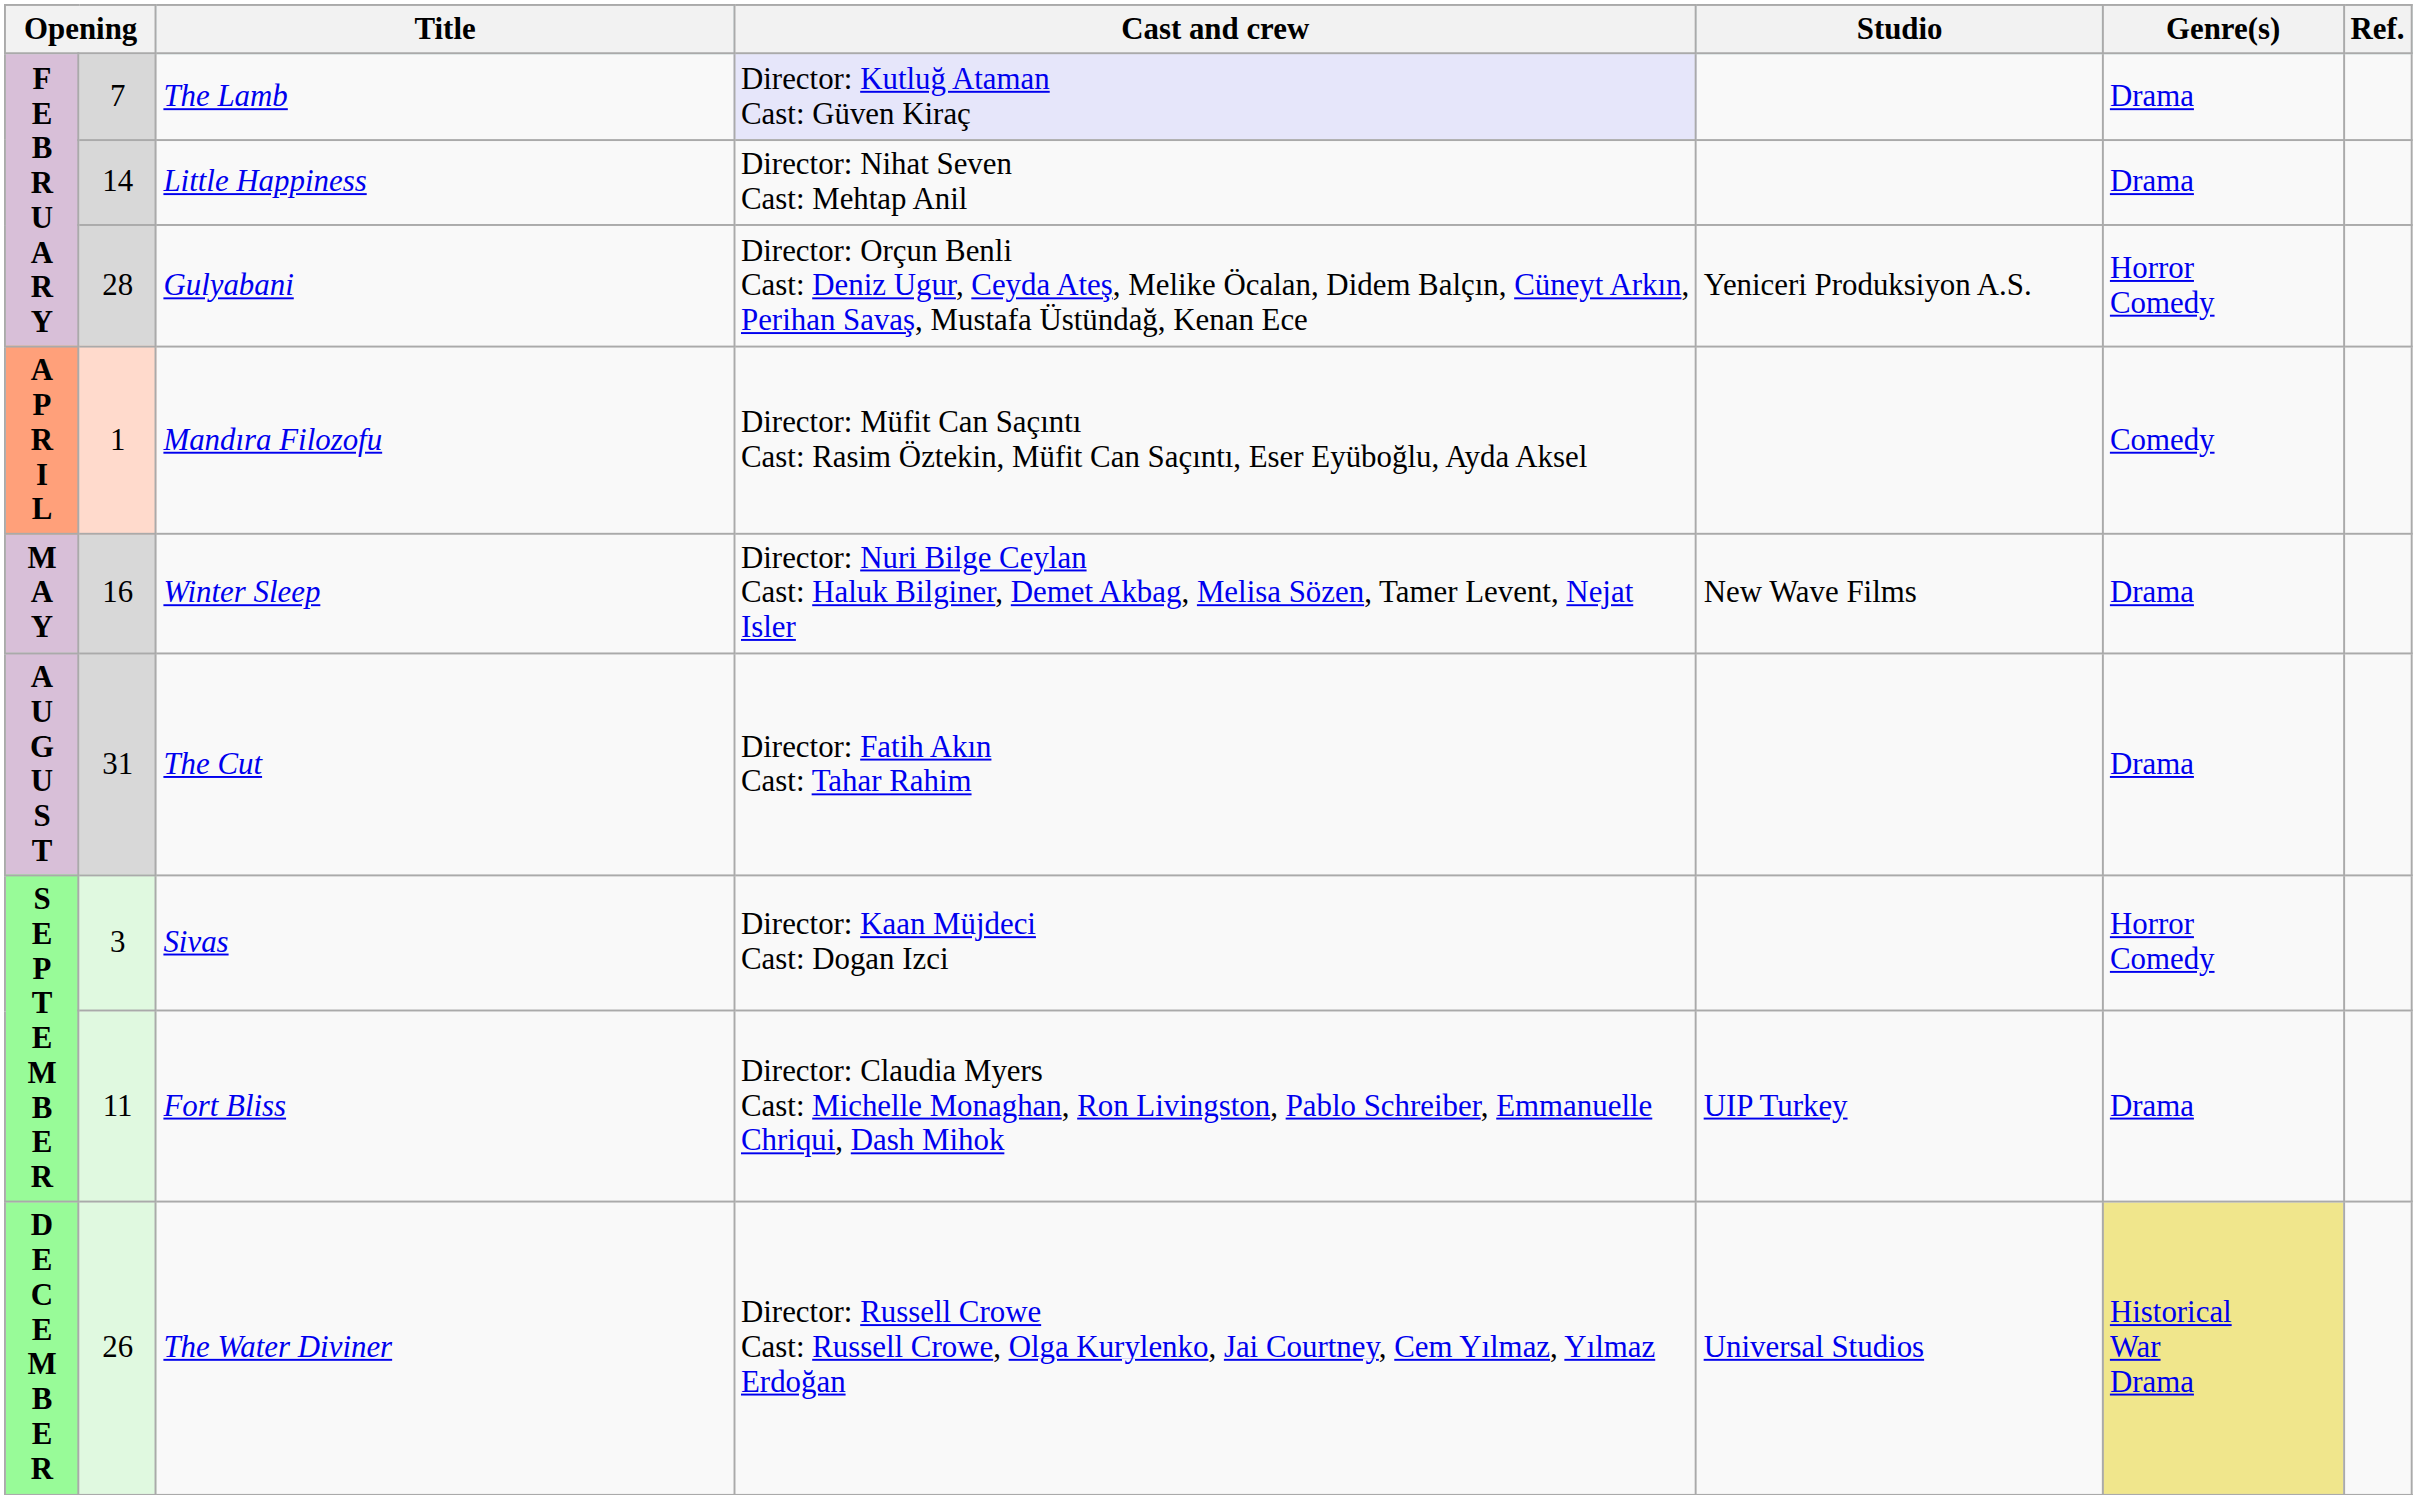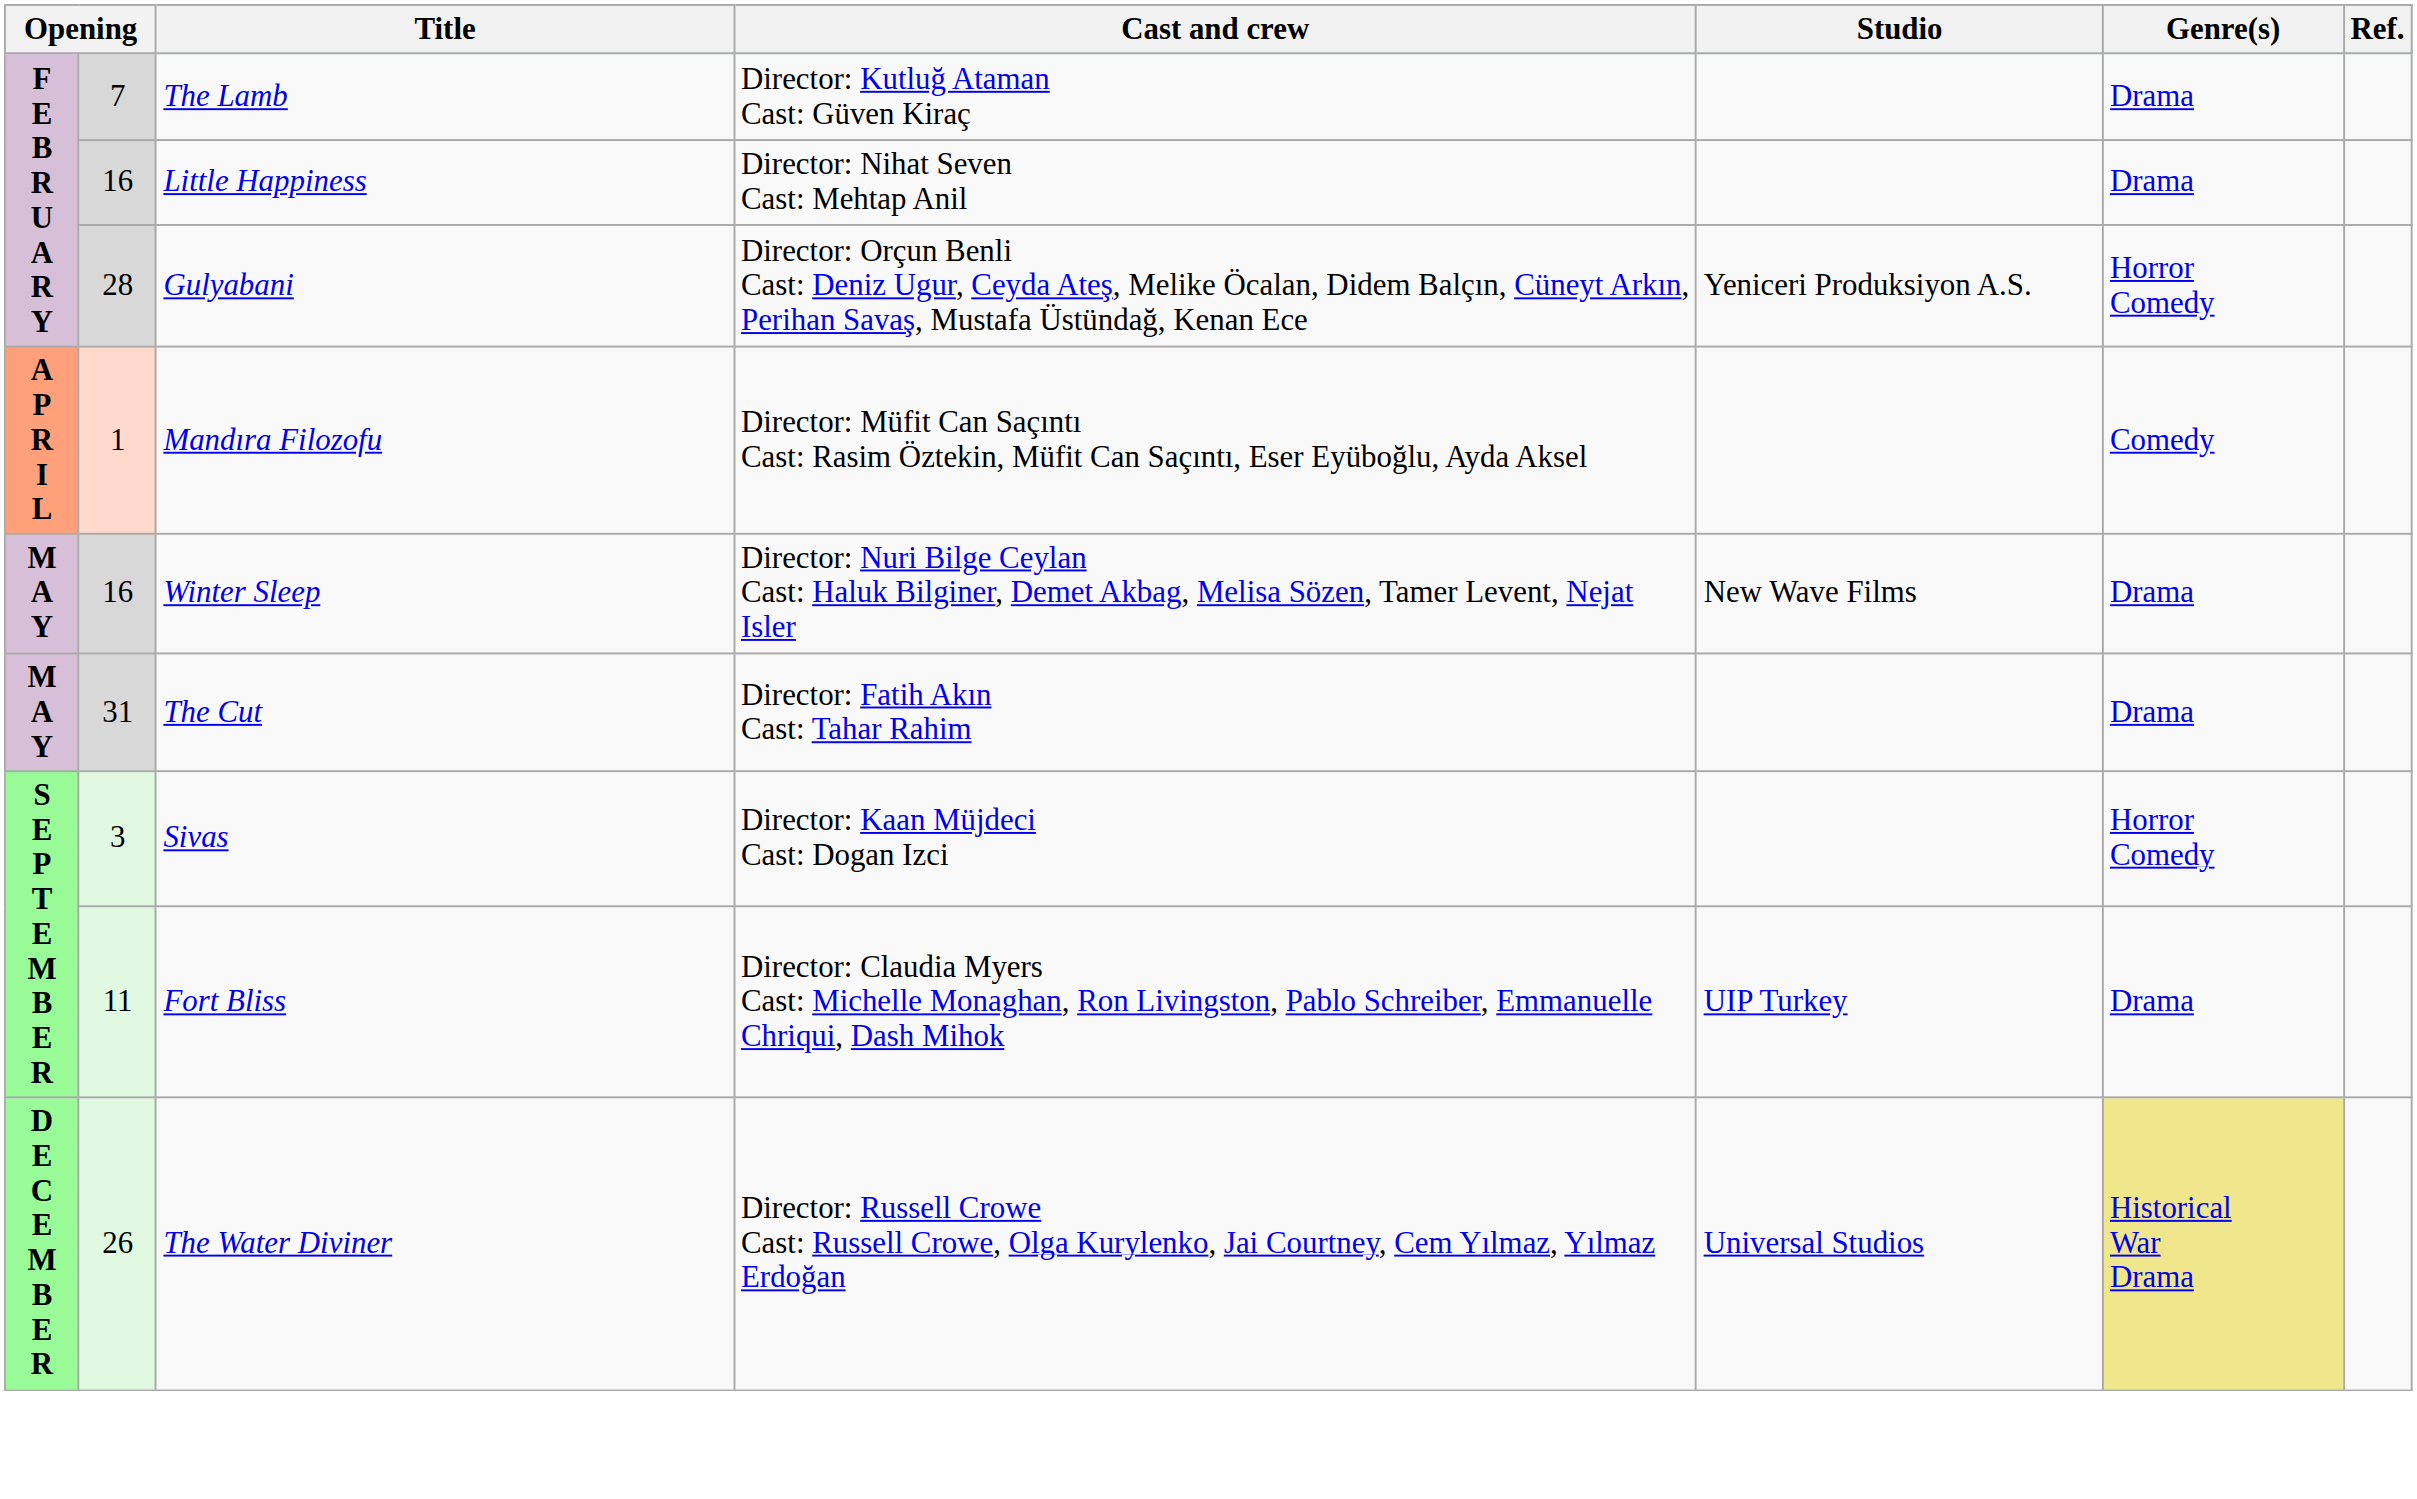(895, 96) lavender background -> (895, 96) no background
(118, 181) 14 -> (118, 181) 16
(42, 763) A U G U S T -> (42, 711) M A Y
